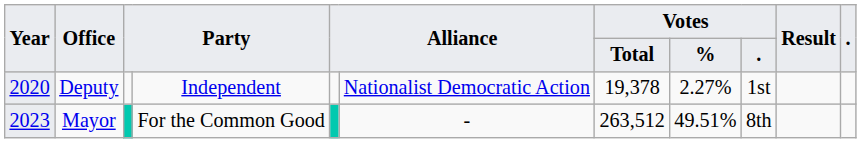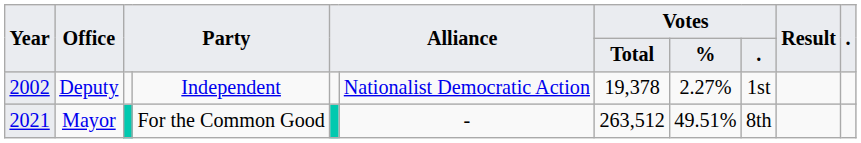(30, 88) 2020 -> (30, 88) 2002
(30, 121) 2023 -> (30, 121) 2021
